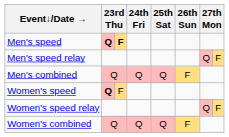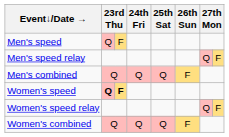(108, 41) bold -> (108, 41) normal
(121, 41) bold -> (121, 41) normal
(121, 91) normal -> (121, 91) bold
